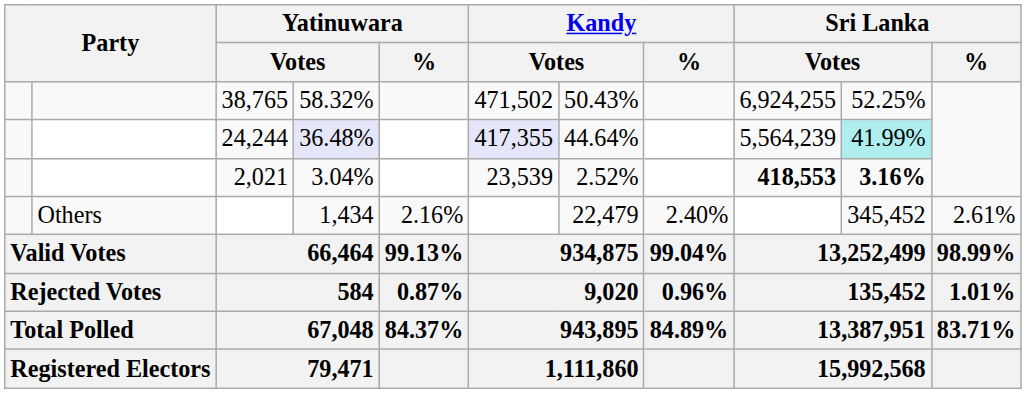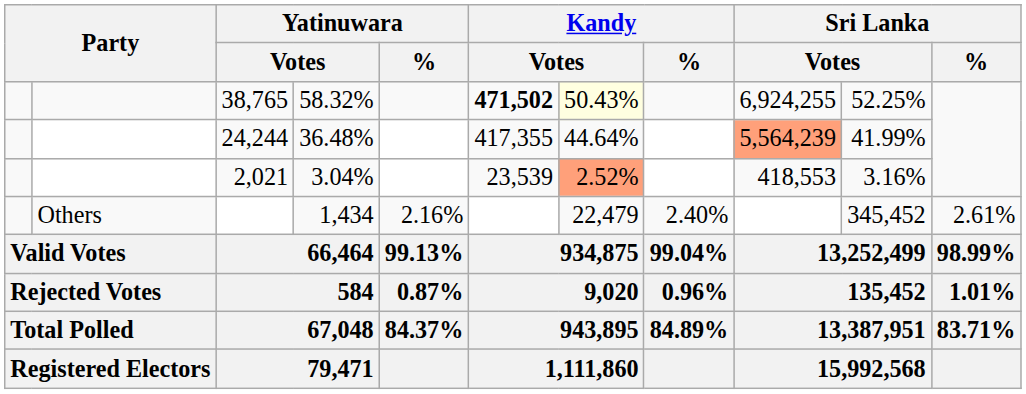(514, 100) normal -> (514, 100) bold
(601, 100) no background -> (601, 100) lightyellow background
(336, 138) lavender background -> (336, 138) no background
(514, 138) lavender background -> (514, 138) no background
(788, 138) no background -> (788, 138) lightsalmon background
(888, 138) paleturquoise background -> (888, 138) no background
(607, 176) no background -> (607, 176) lightsalmon background
(797, 176) bold -> (797, 176) normal
(892, 176) bold -> (894, 176) normal
